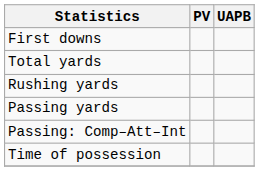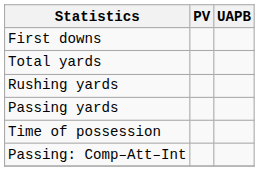rows swapped: (97, 132) <-> (84, 155)
